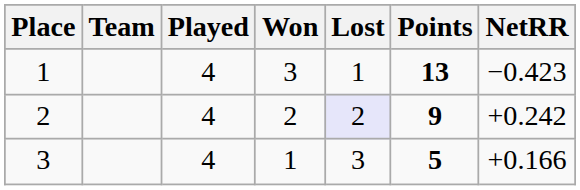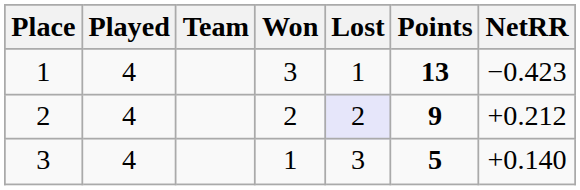columns swapped: (122, 26) <-> (208, 26)
(527, 116) +0.242 -> (527, 116) +0.212
(527, 160) +0.166 -> (527, 160) +0.140
